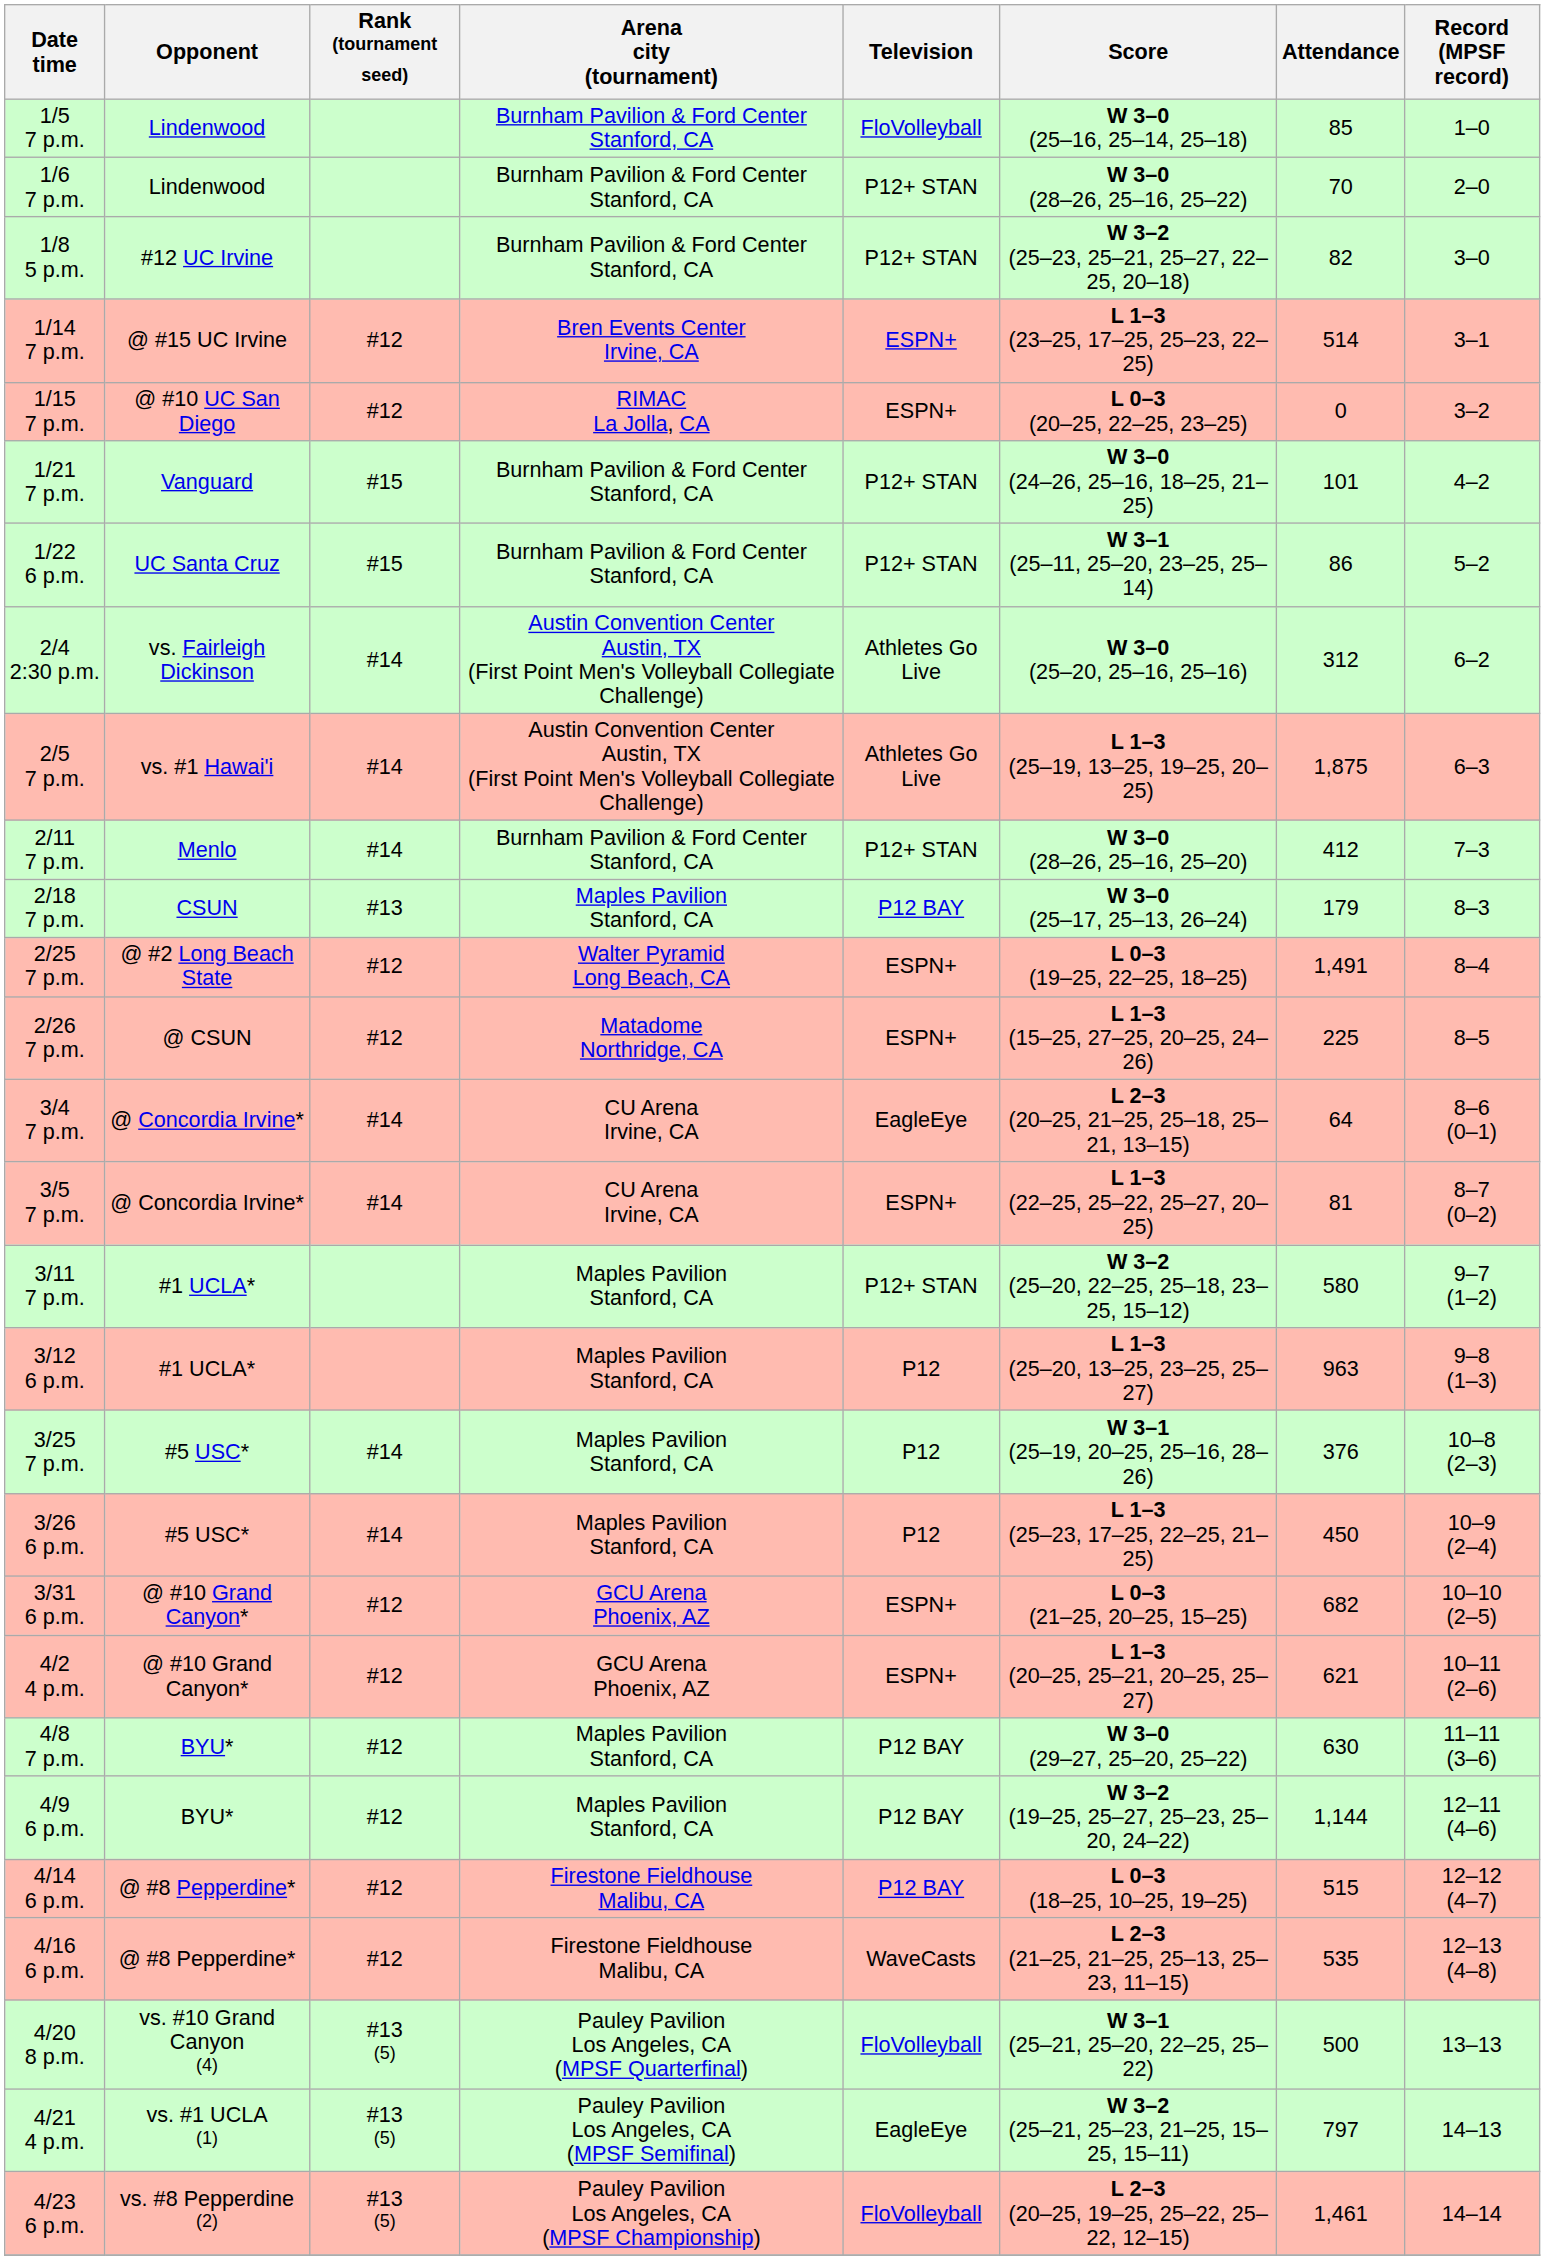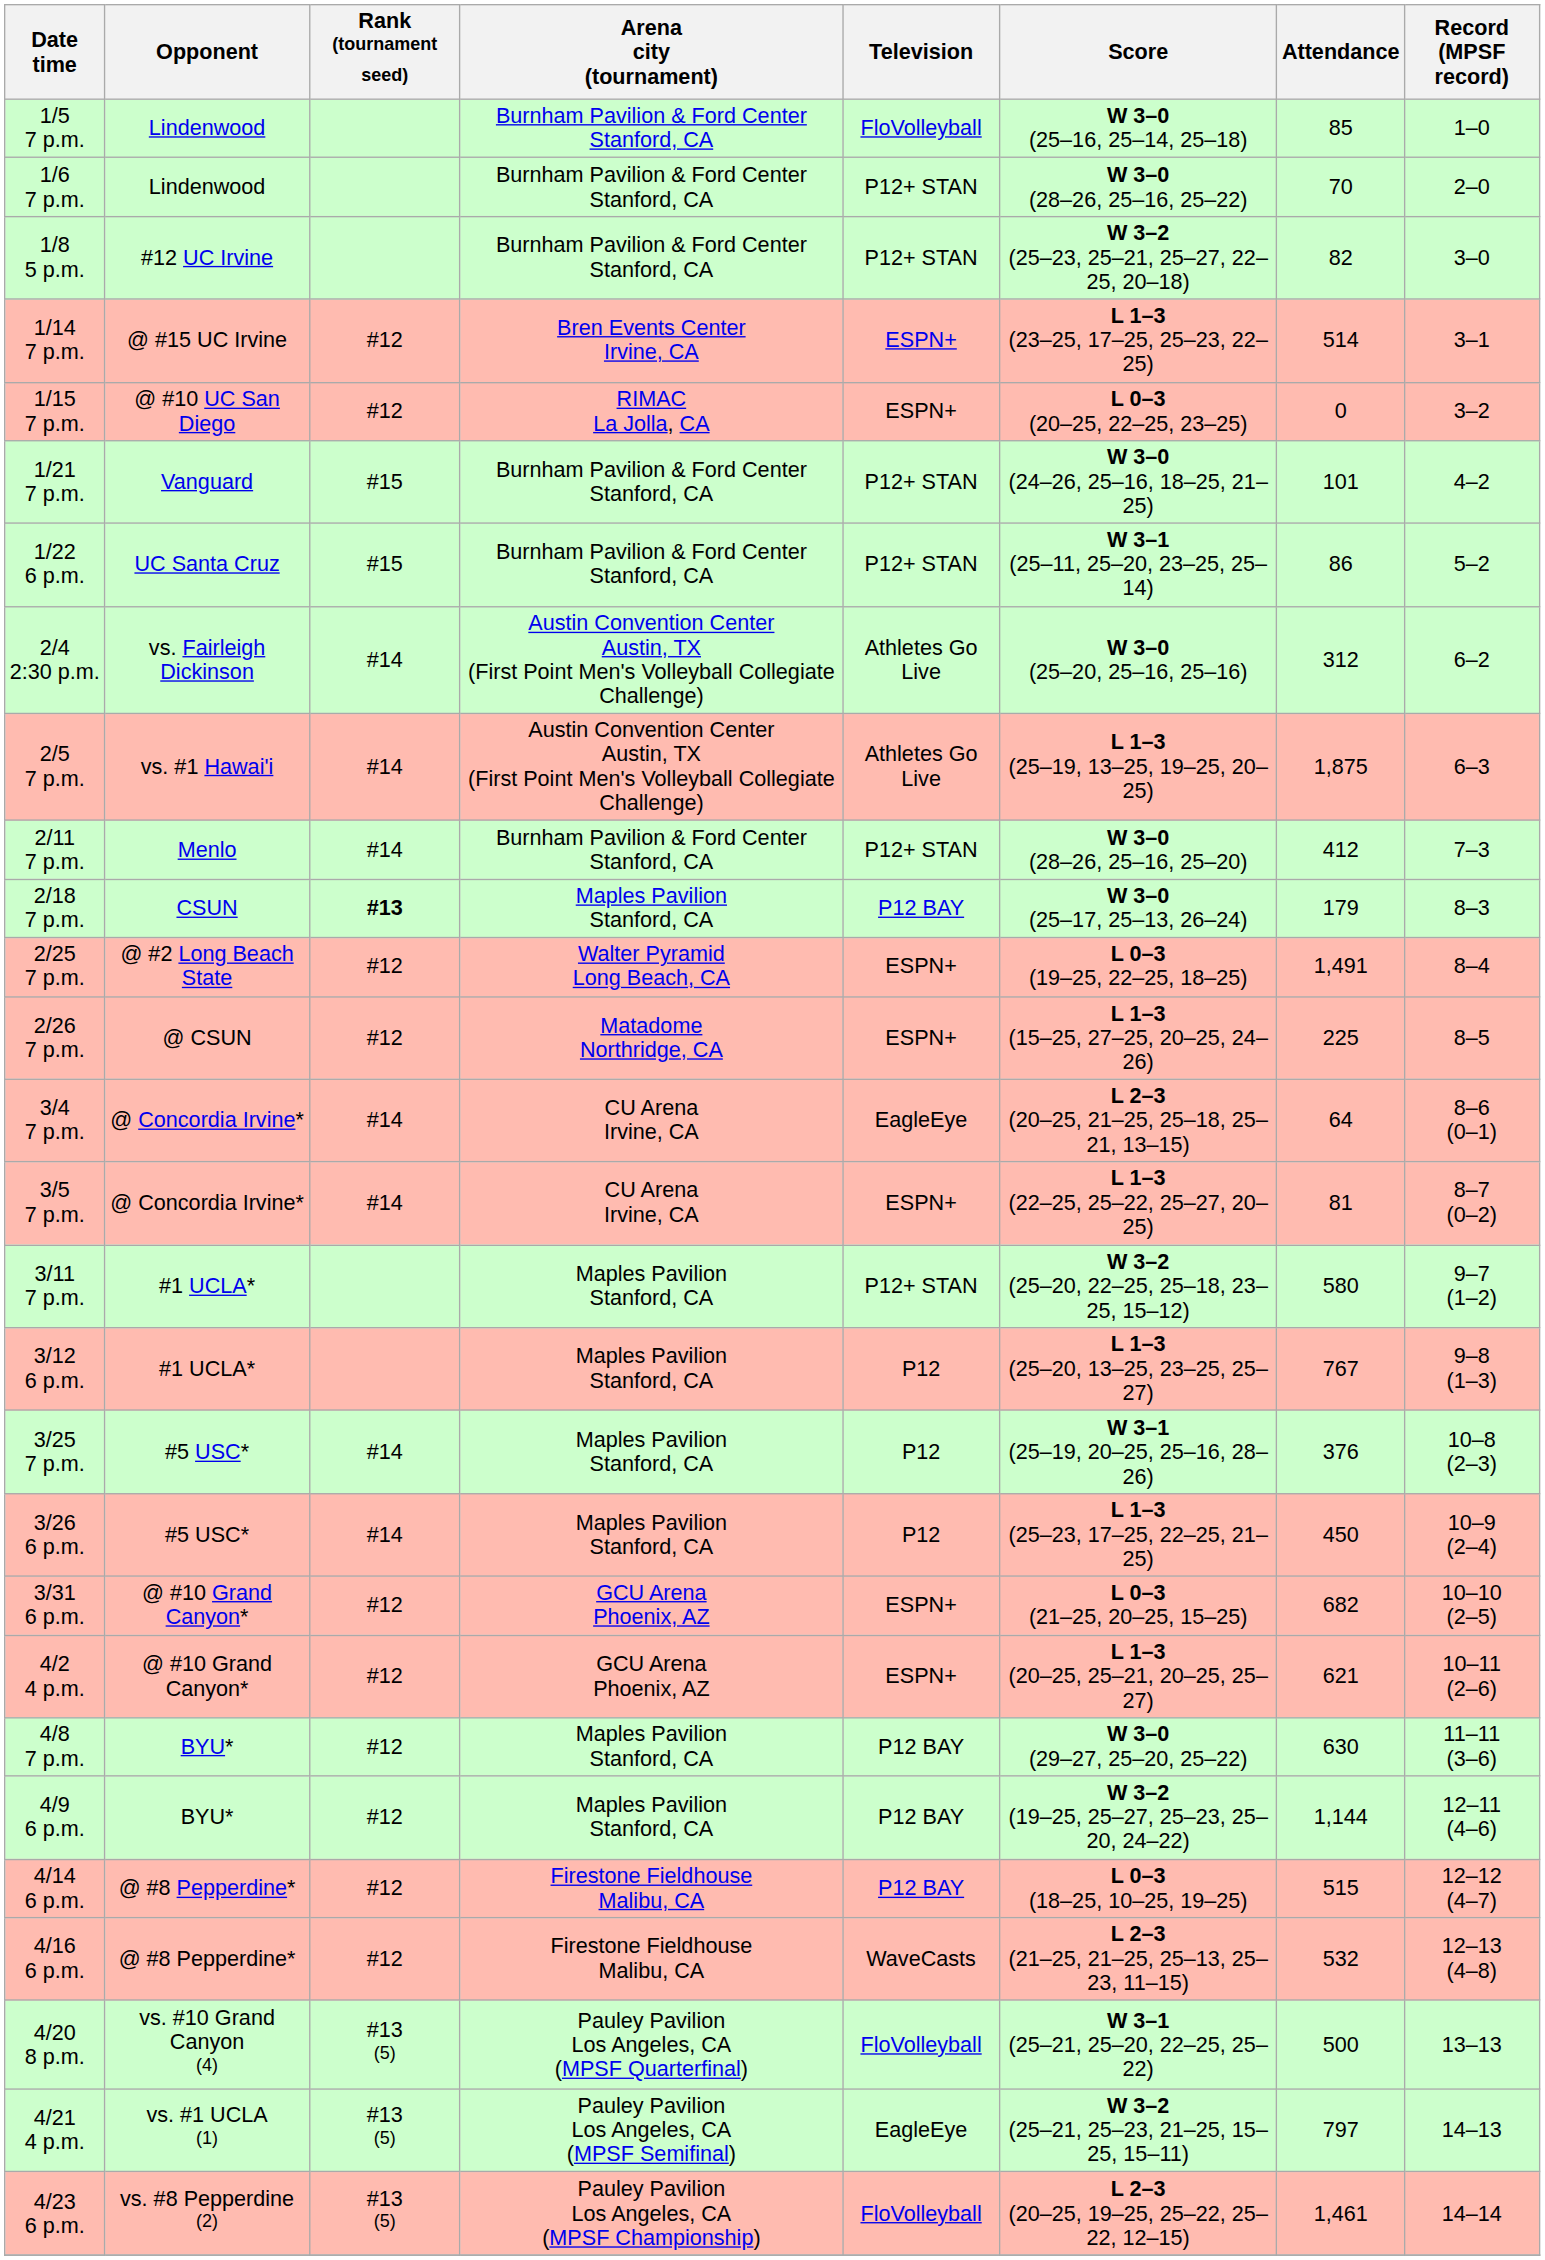(385, 908) normal -> (385, 908) bold
(1341, 1368) 963 -> (1341, 1368) 767
(1341, 1958) 535 -> (1341, 1958) 532
